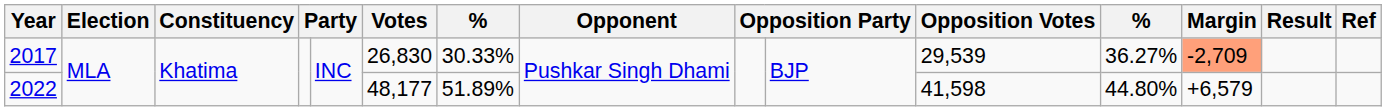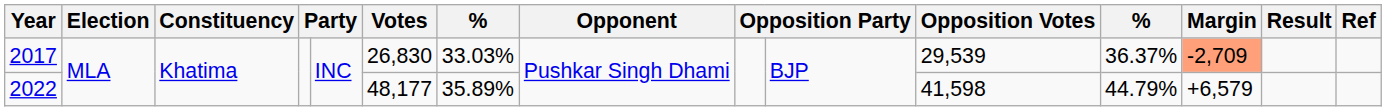(478, 55) 30.33% -> (478, 55) 33.03%
(1141, 55) 36.27% -> (1141, 55) 36.37%
(478, 88) 51.89% -> (478, 88) 35.89%
(1141, 88) 44.80% -> (1141, 88) 44.79%
